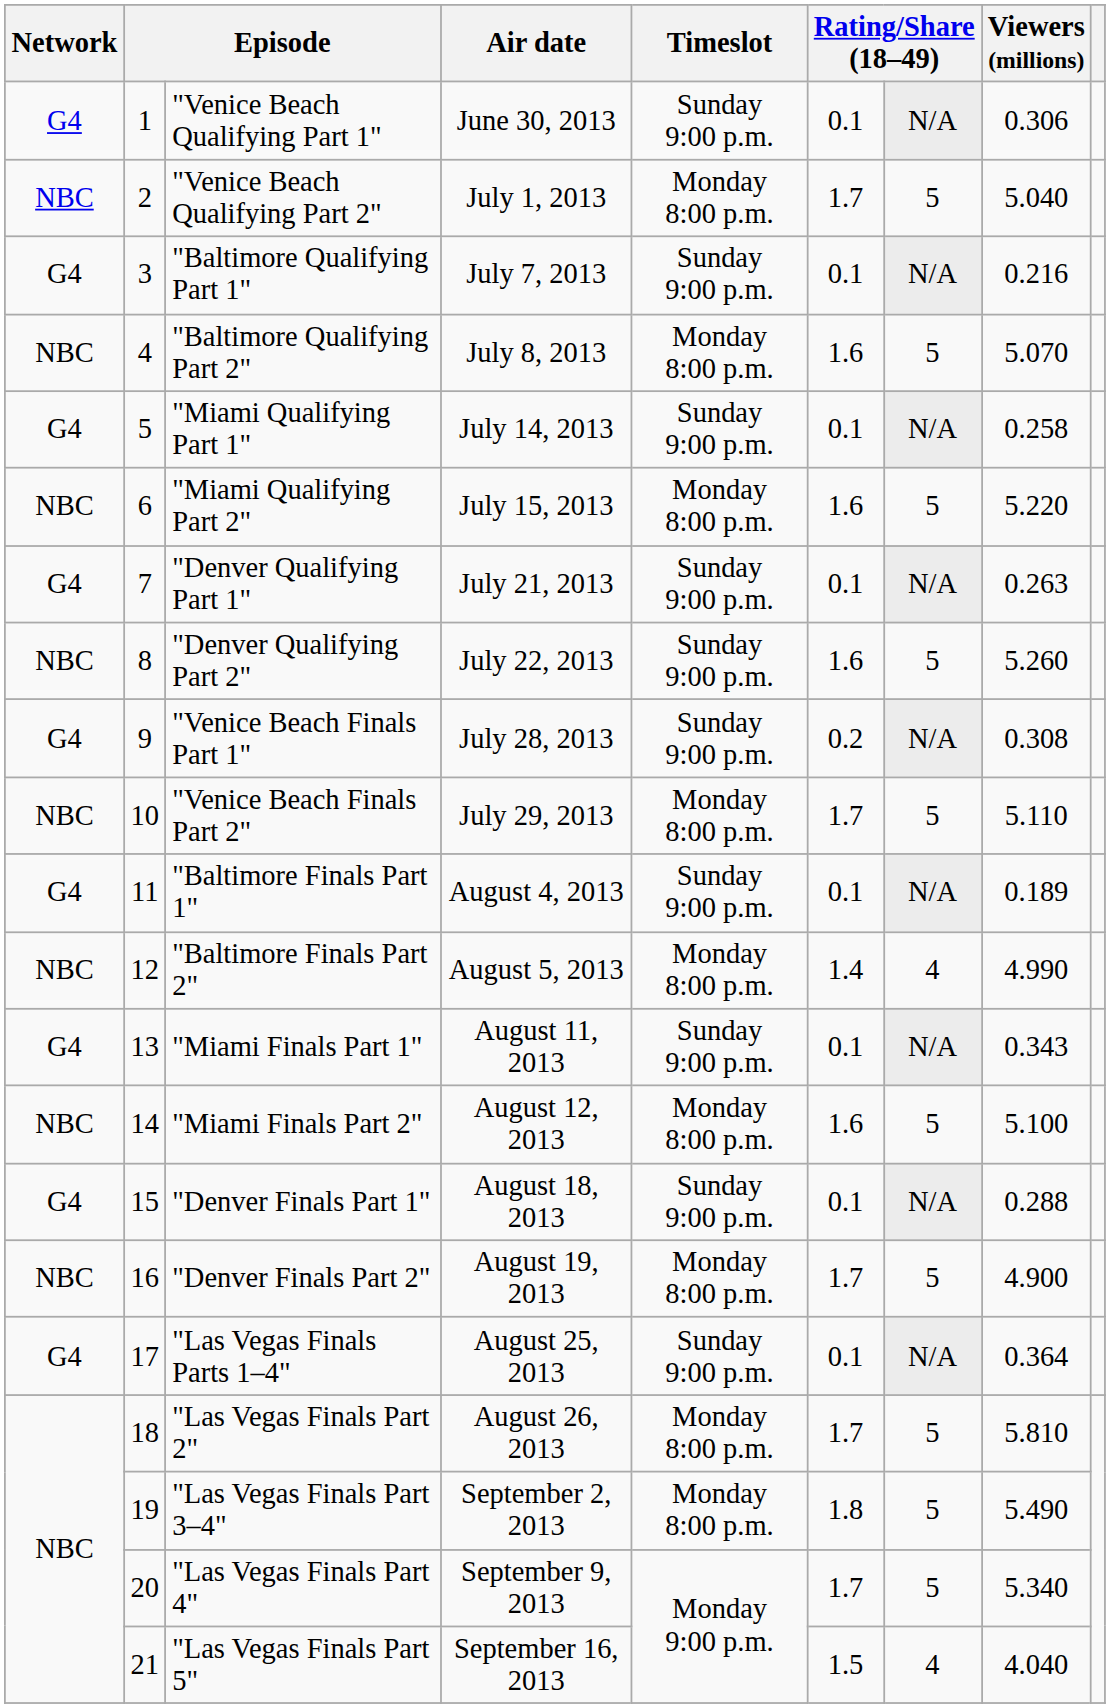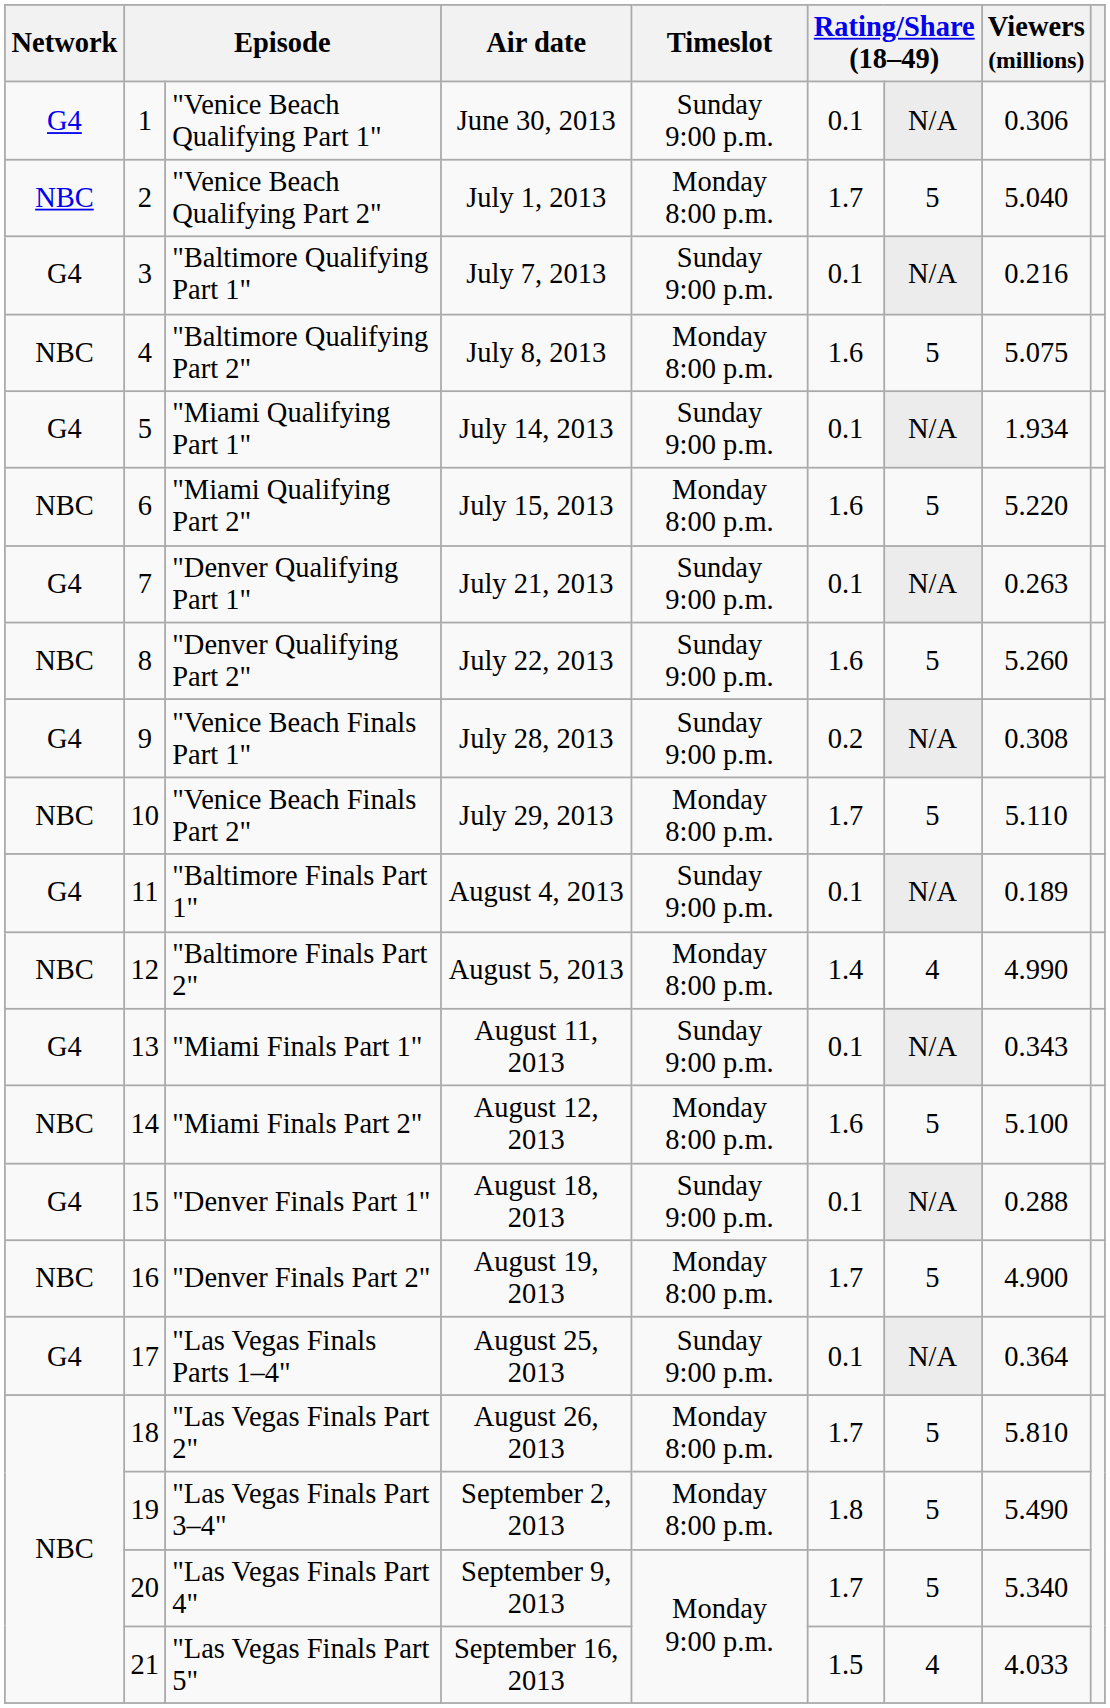(1036, 351) 5.070 -> (1036, 351) 5.075
(1036, 429) 0.258 -> (1036, 429) 1.934
(1036, 1664) 4.040 -> (1036, 1664) 4.033
